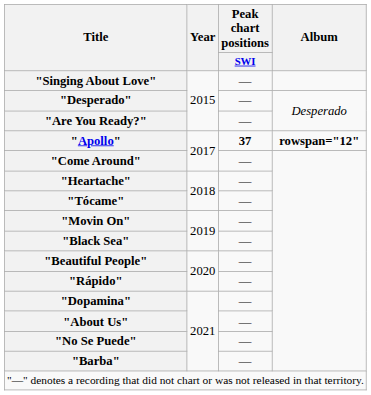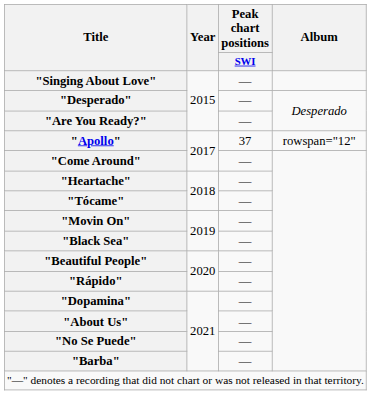(245, 140) bold -> (245, 140) normal
(319, 140) bold -> (319, 140) normal
